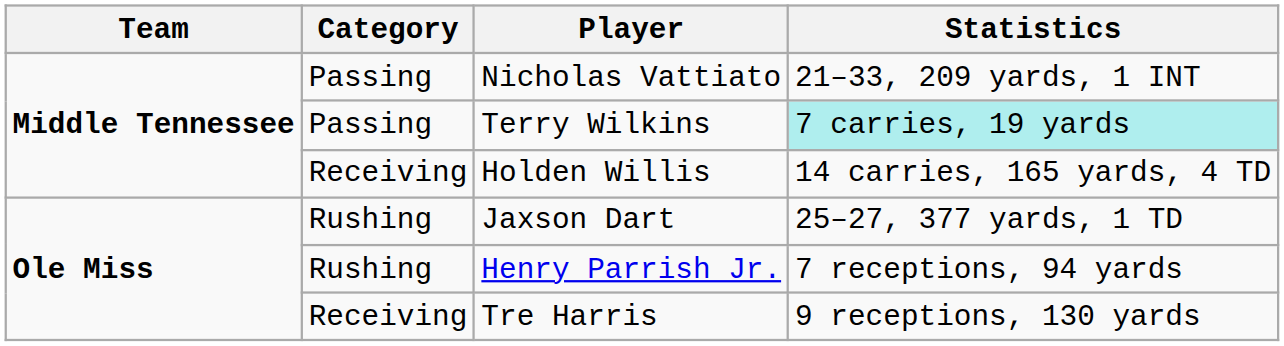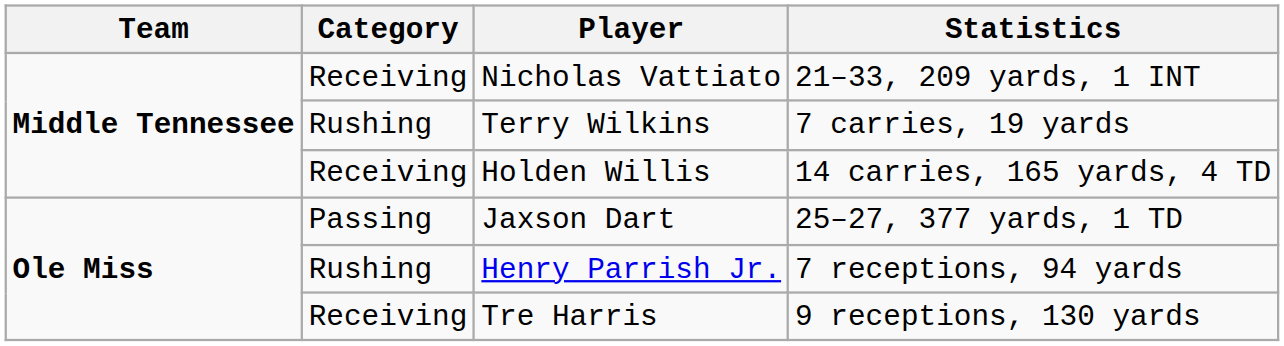(370, 77) Passing -> (388, 77) Receiving
(370, 125) Passing -> (370, 125) Rushing
(963, 125) paleturquoise background -> (963, 125) no background
(370, 221) Rushing -> (370, 221) Passing
